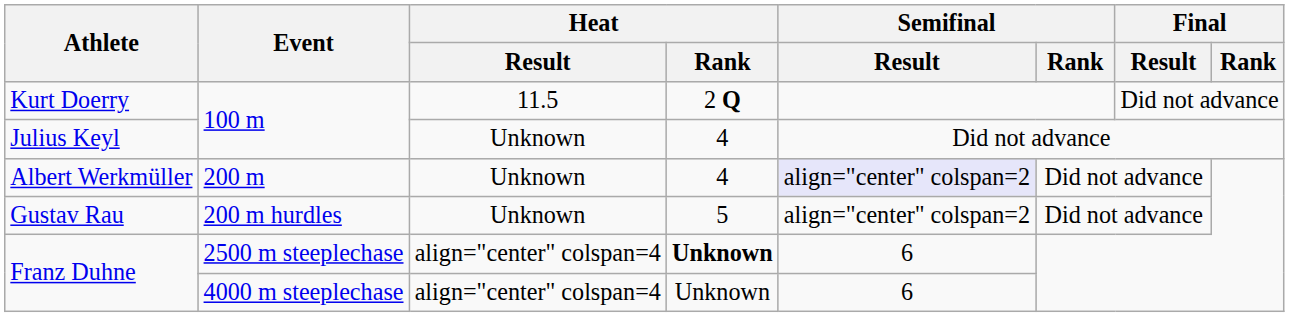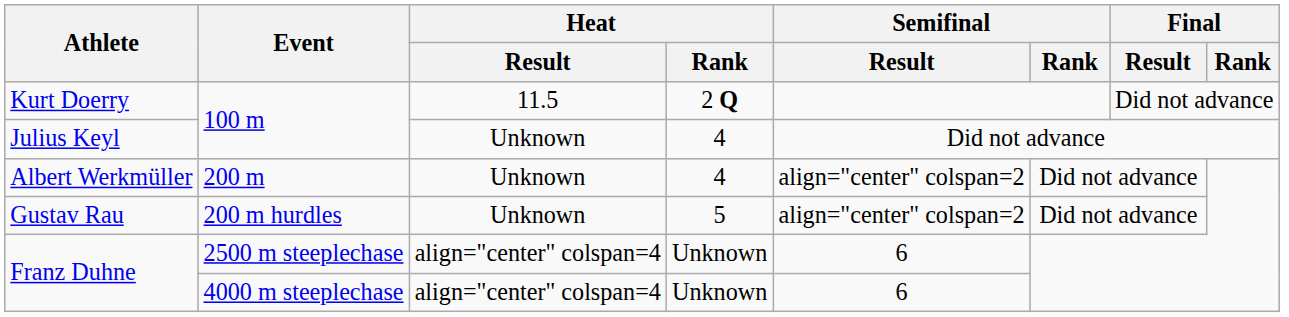(907, 176) lavender background -> (902, 176) no background
(722, 253) bold -> (720, 253) normal
